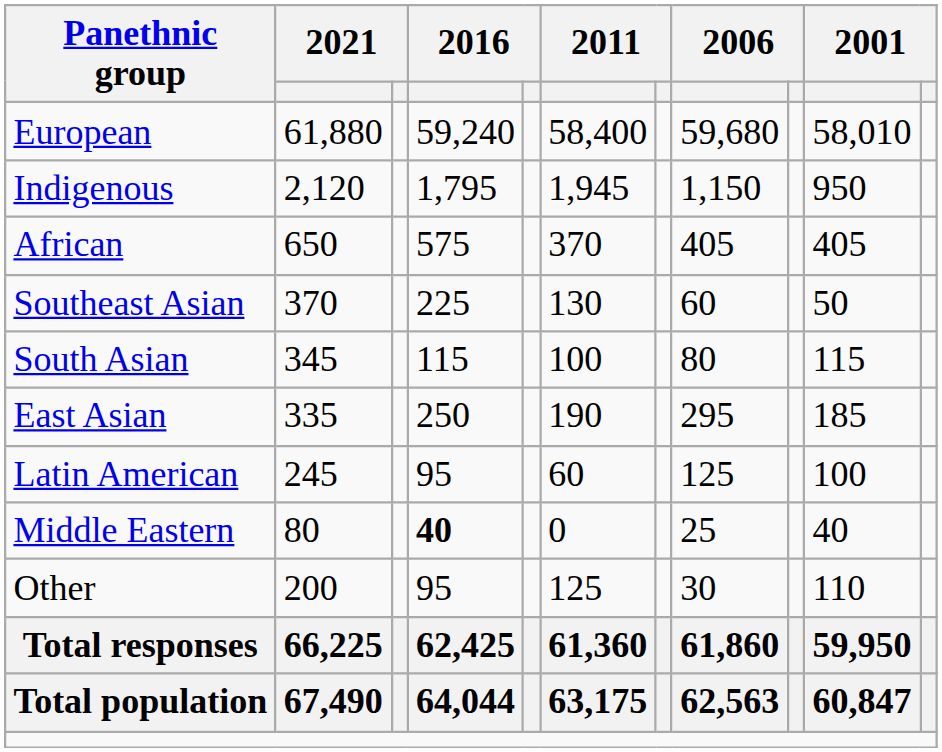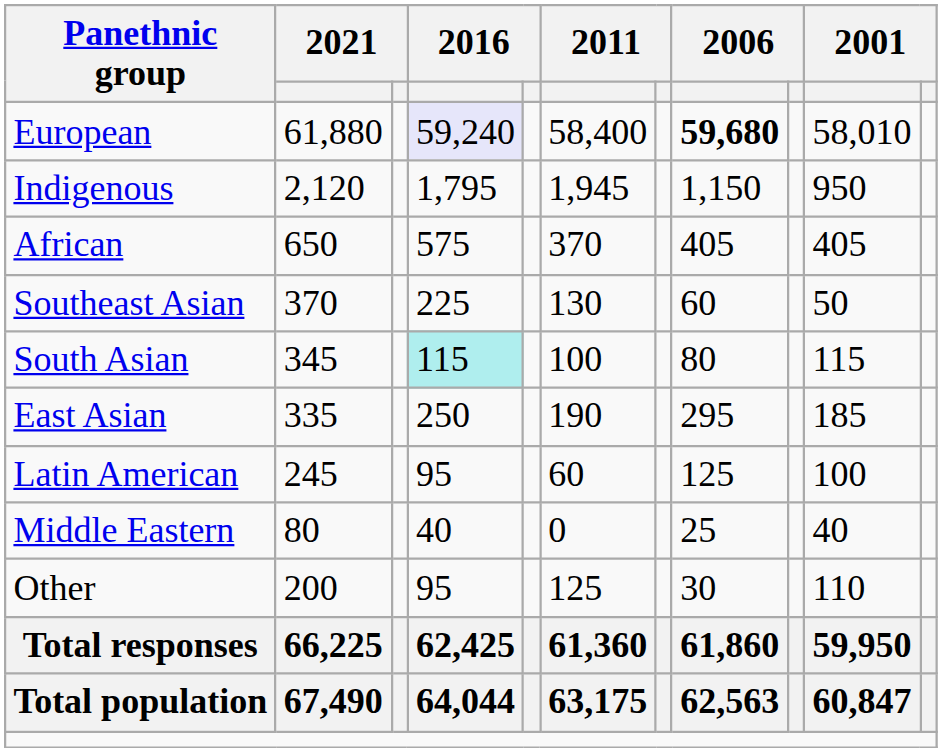(465, 130) no background -> (465, 130) lavender background
(730, 130) normal -> (730, 130) bold
(442, 359) no background -> (442, 359) paleturquoise background
(434, 530) bold -> (434, 530) normal
